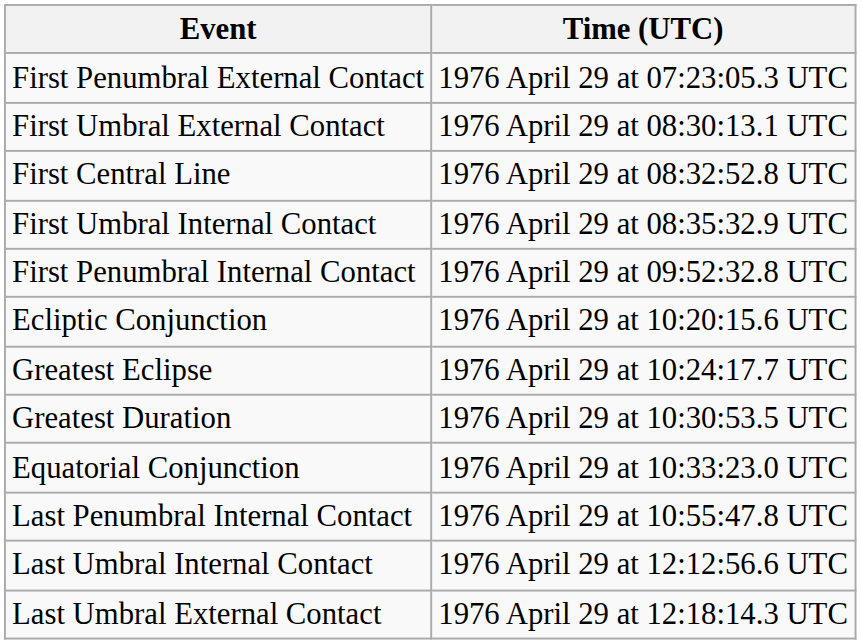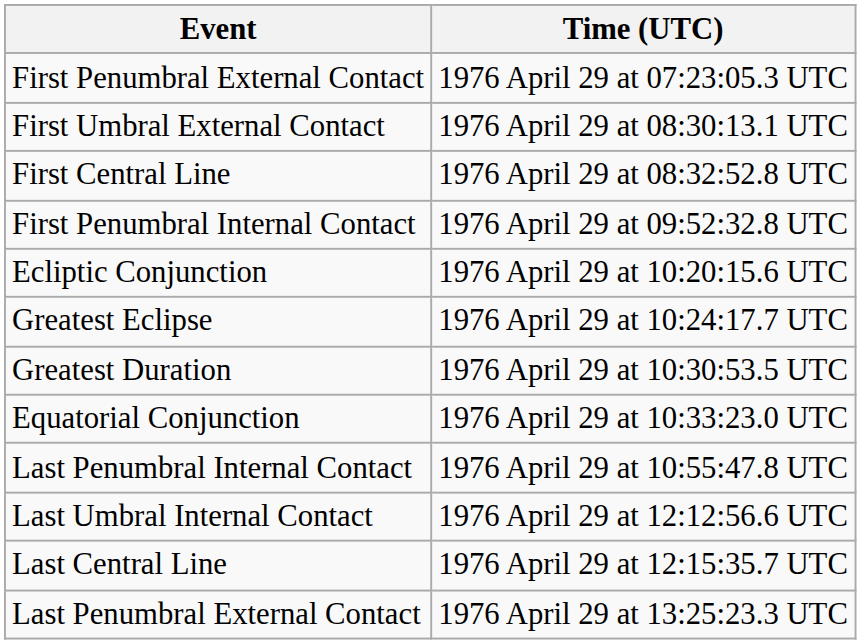- row: (194, 223)
+ row: (120, 564)
- row: (197, 613)
+ row: (216, 613)
